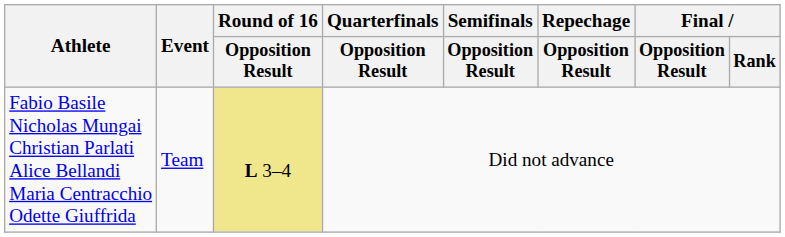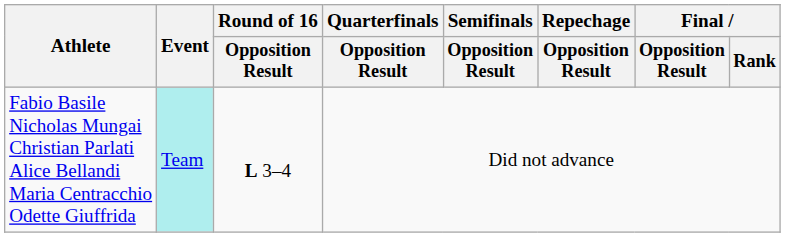(182, 159) no background -> (182, 159) paleturquoise background
(268, 171) khaki background -> (268, 171) no background
